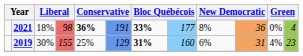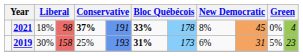(86, 28) 36% -> (86, 28) 37%
(187, 28) 177 -> (187, 28) 178
(260, 28) 36 -> (260, 28) 45
(65, 43) 155 -> (65, 43) 158
(122, 43) 129 -> (122, 43) 193
(187, 43) 160 -> (187, 43) 173
(276, 43) 4% -> (276, 43) 5%
